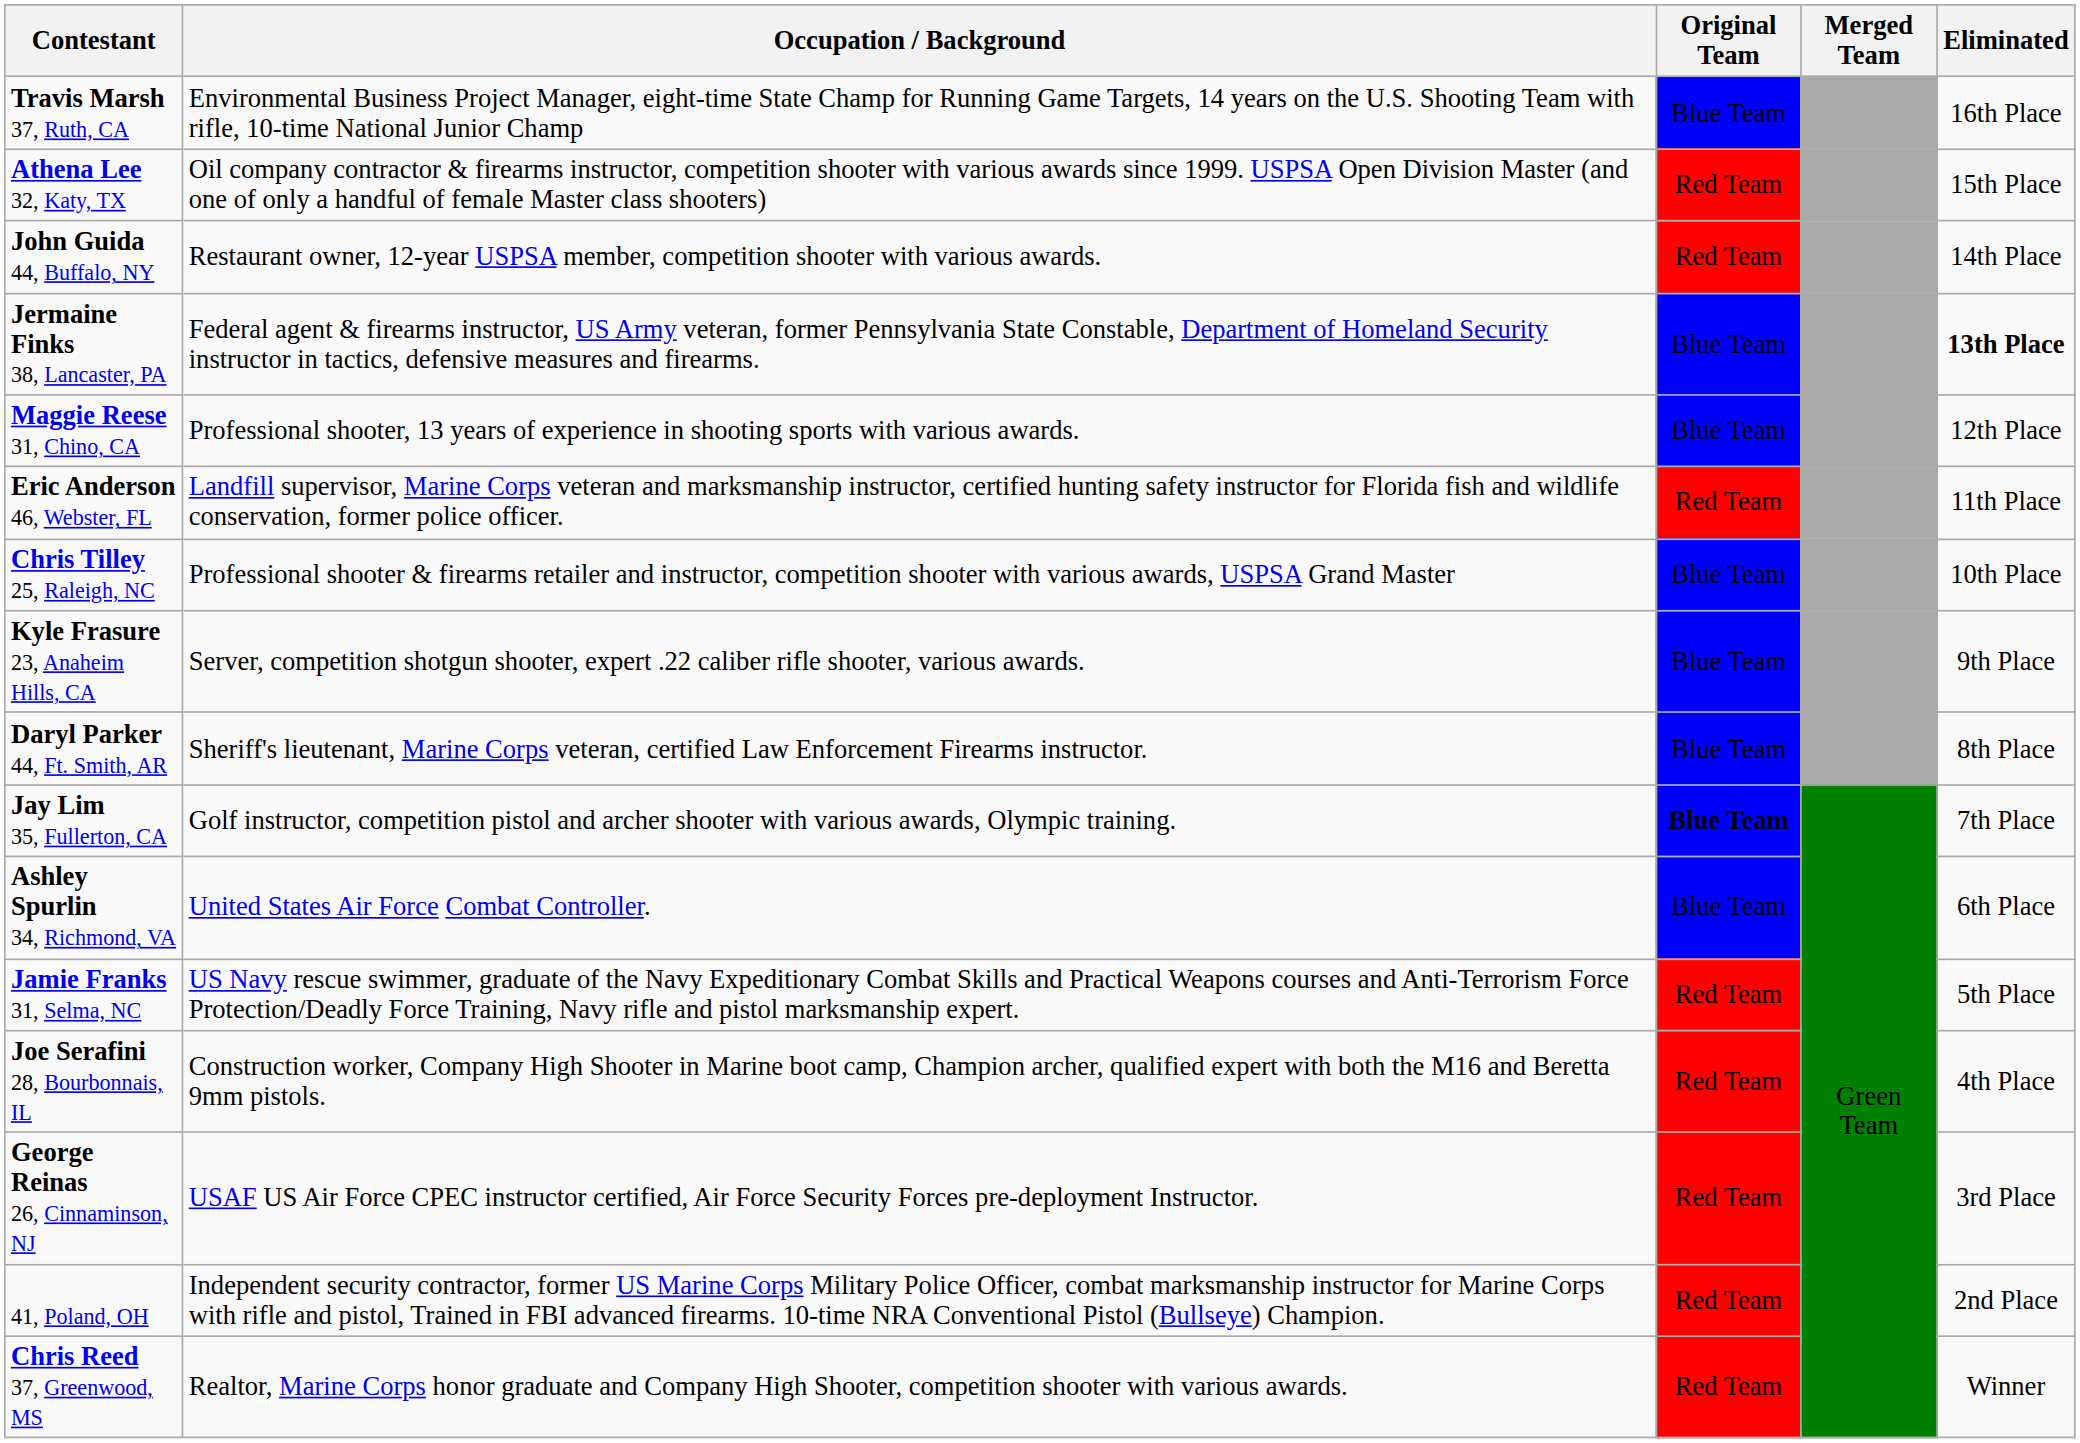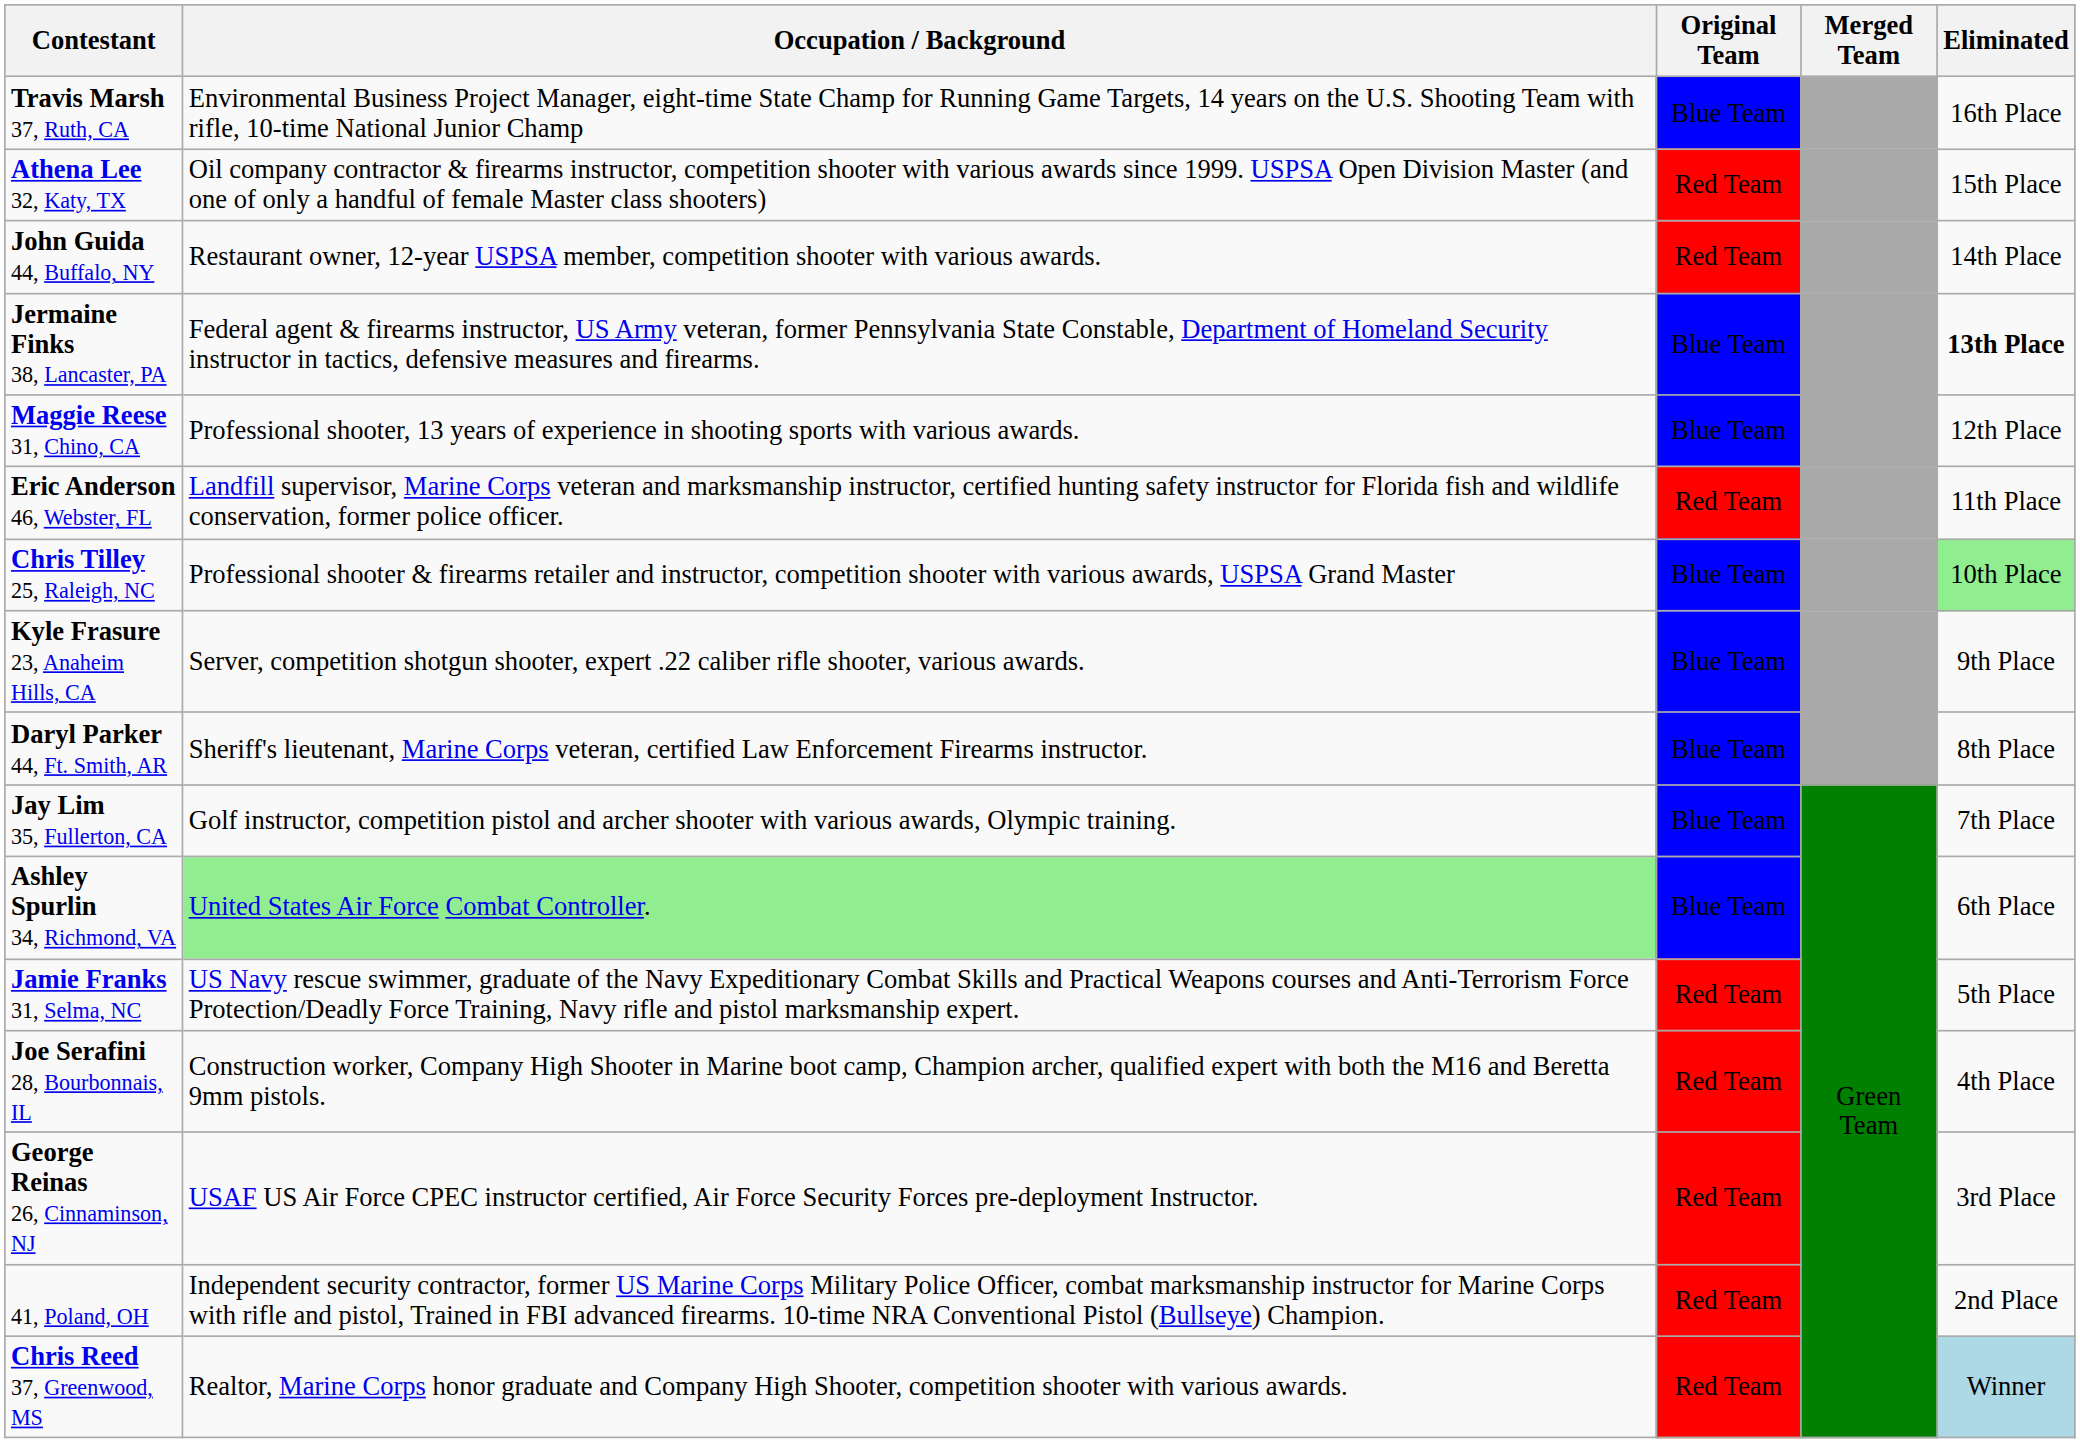(2006, 574) no background -> (2006, 574) lightgreen background
(1728, 820) bold -> (1728, 820) normal
(420, 907) no background -> (420, 907) lightgreen background
(2006, 1386) no background -> (2006, 1386) lightblue background
